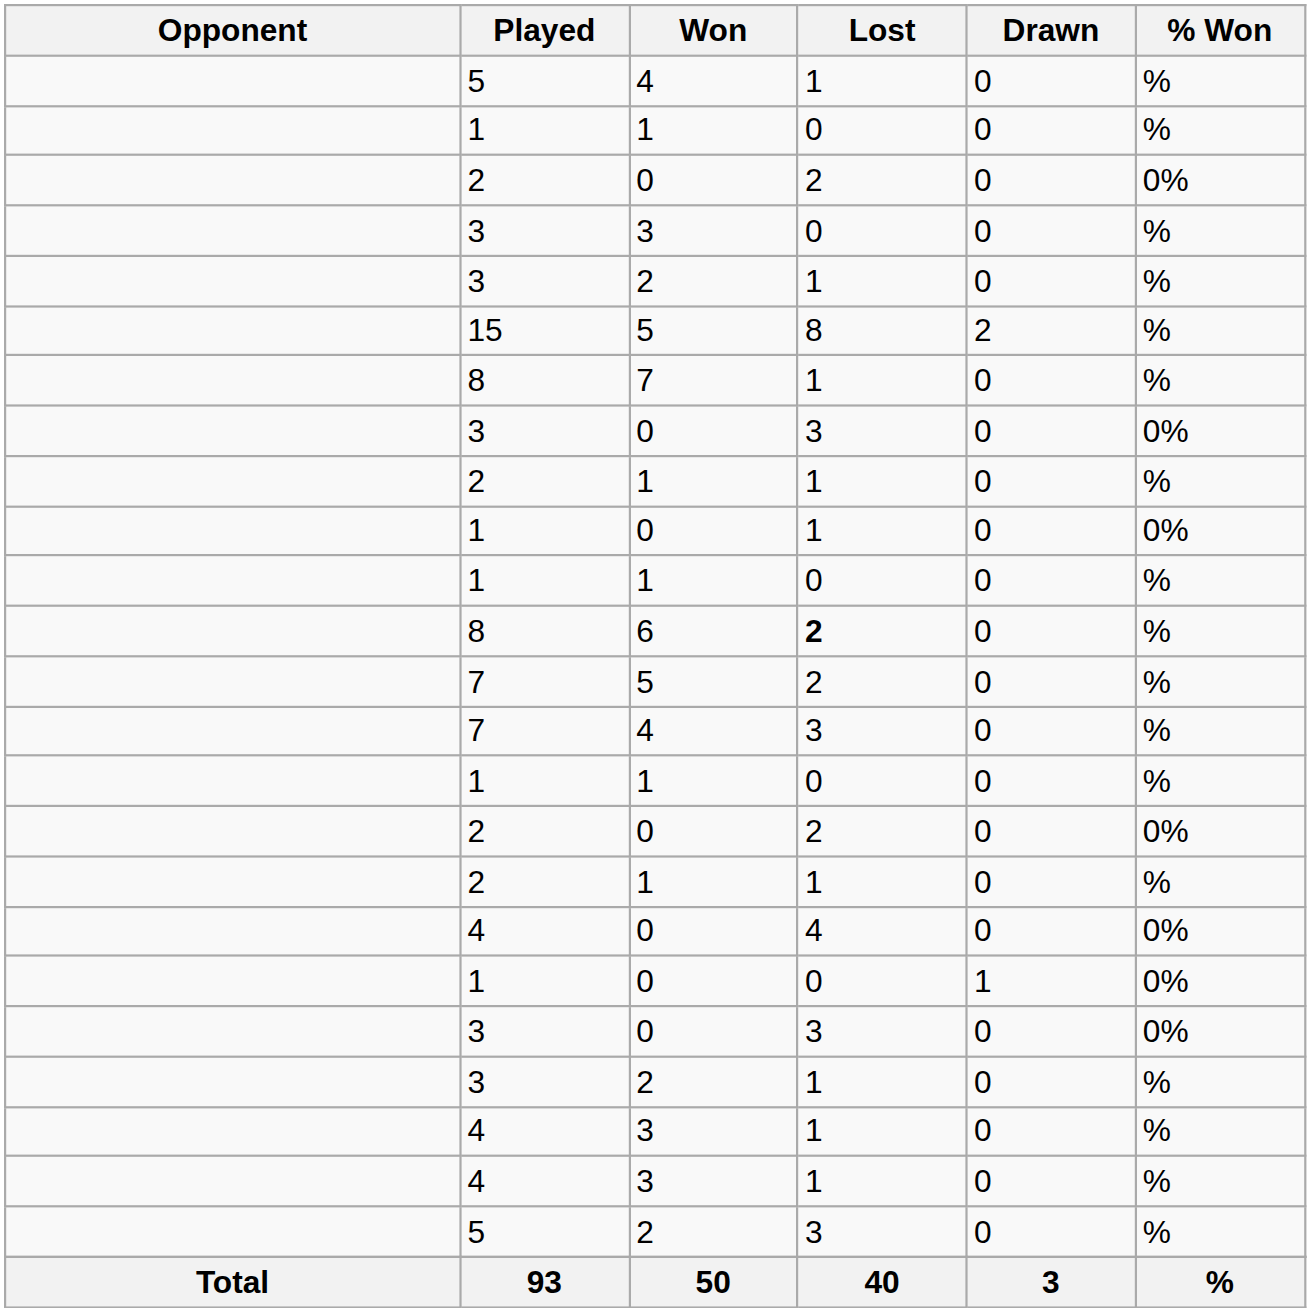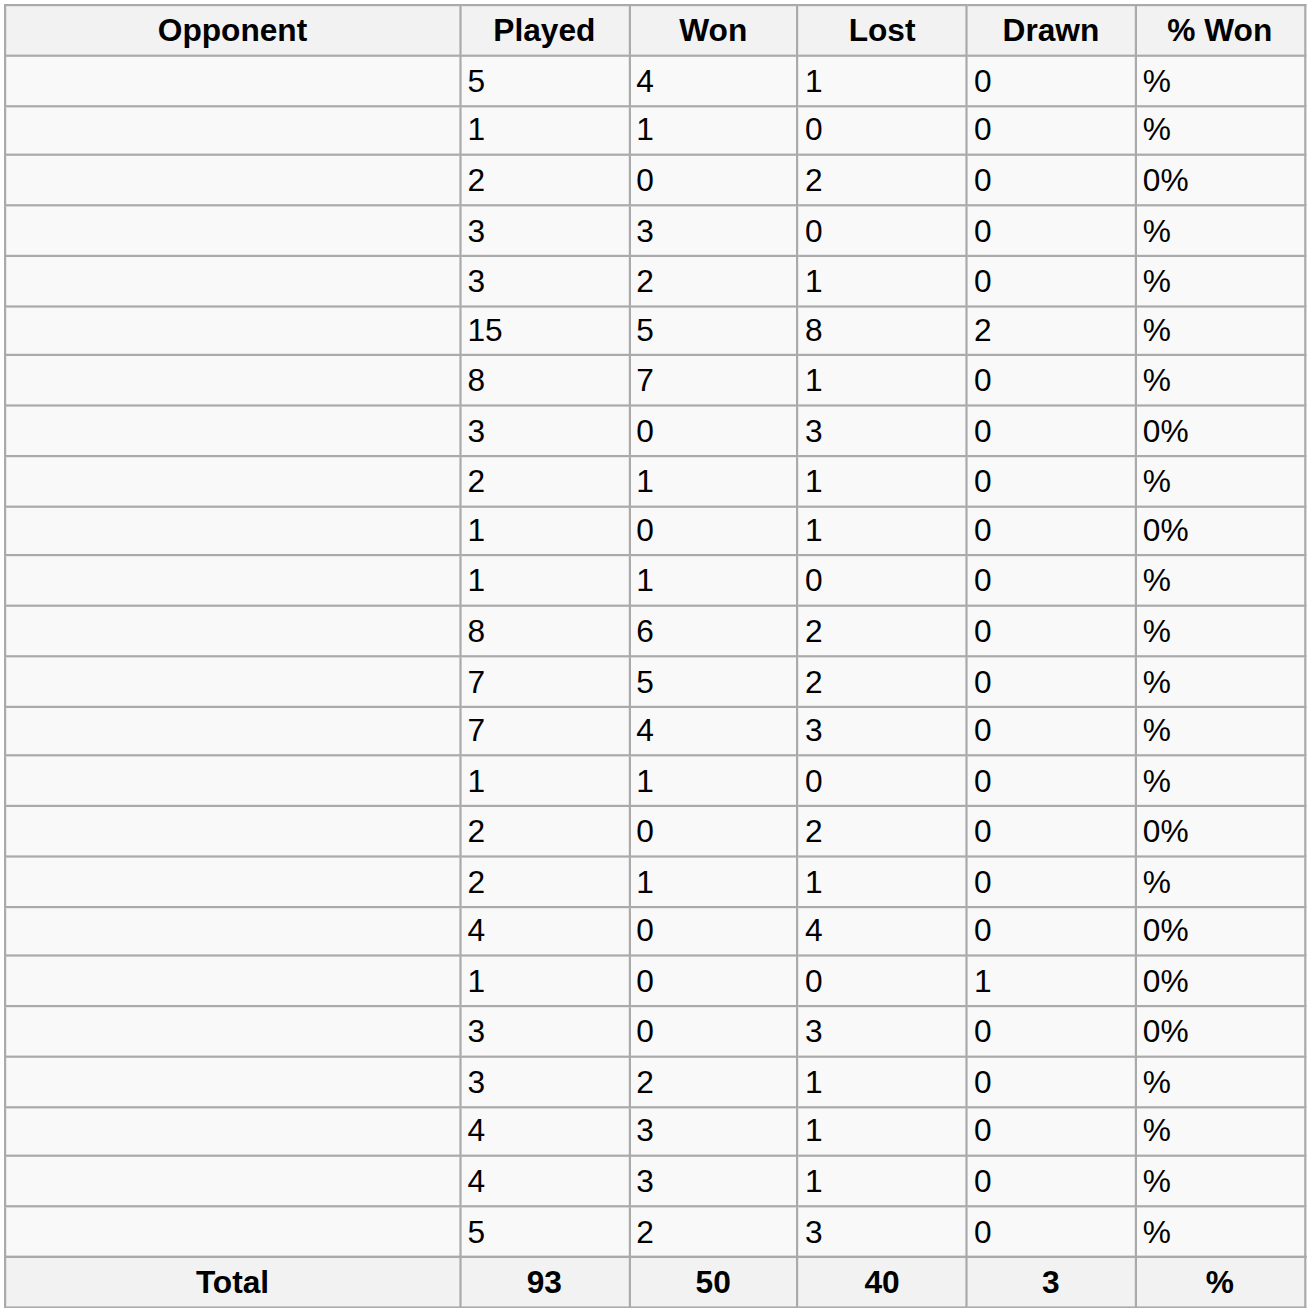(814, 631) bold -> (814, 631) normal
